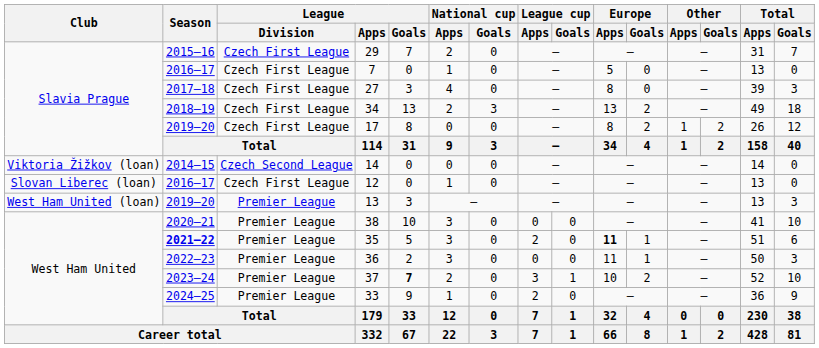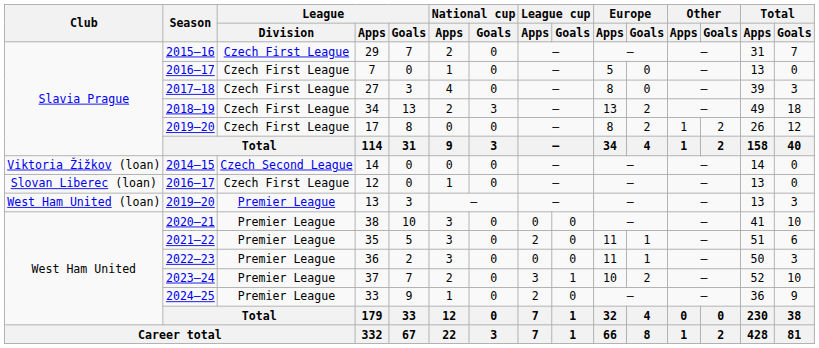(190, 240) bold -> (190, 240) normal
(610, 240) bold -> (610, 240) normal
(409, 278) bold -> (409, 278) normal
